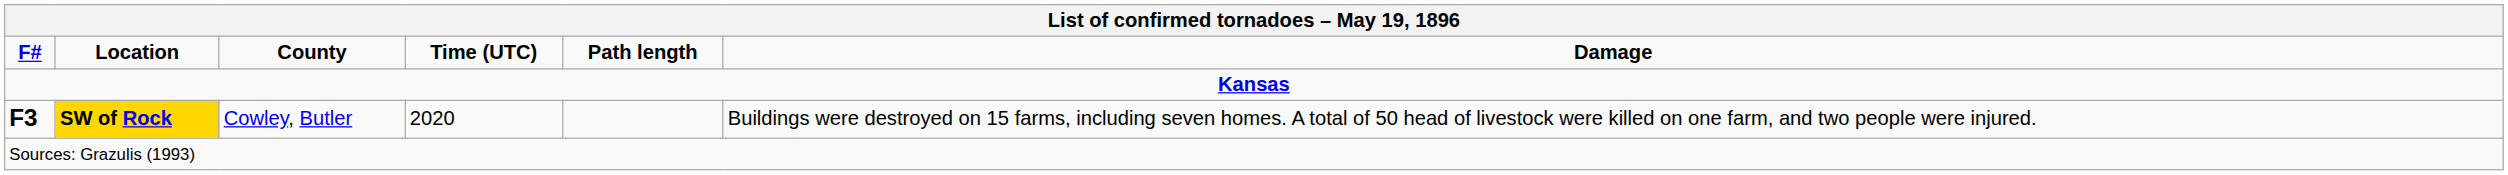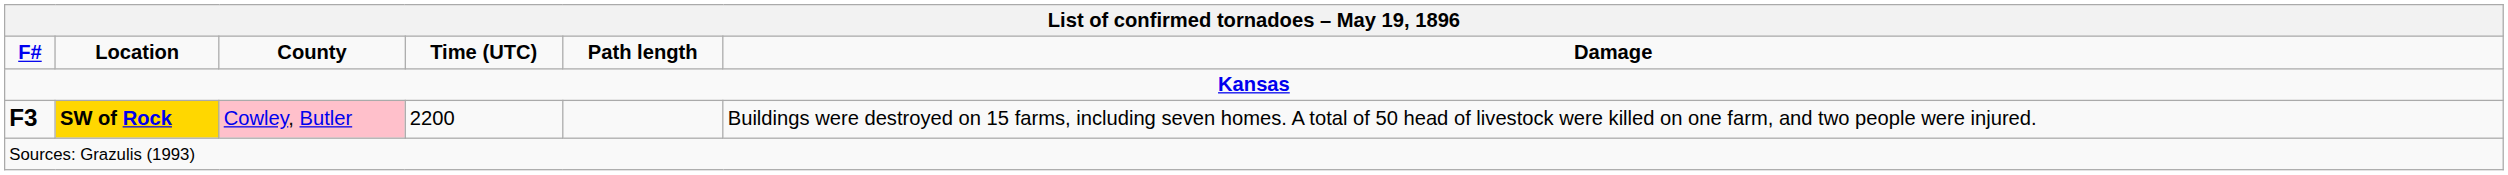(288, 118) no background -> (288, 118) pink background
(432, 118) 2020 -> (432, 118) 2200
